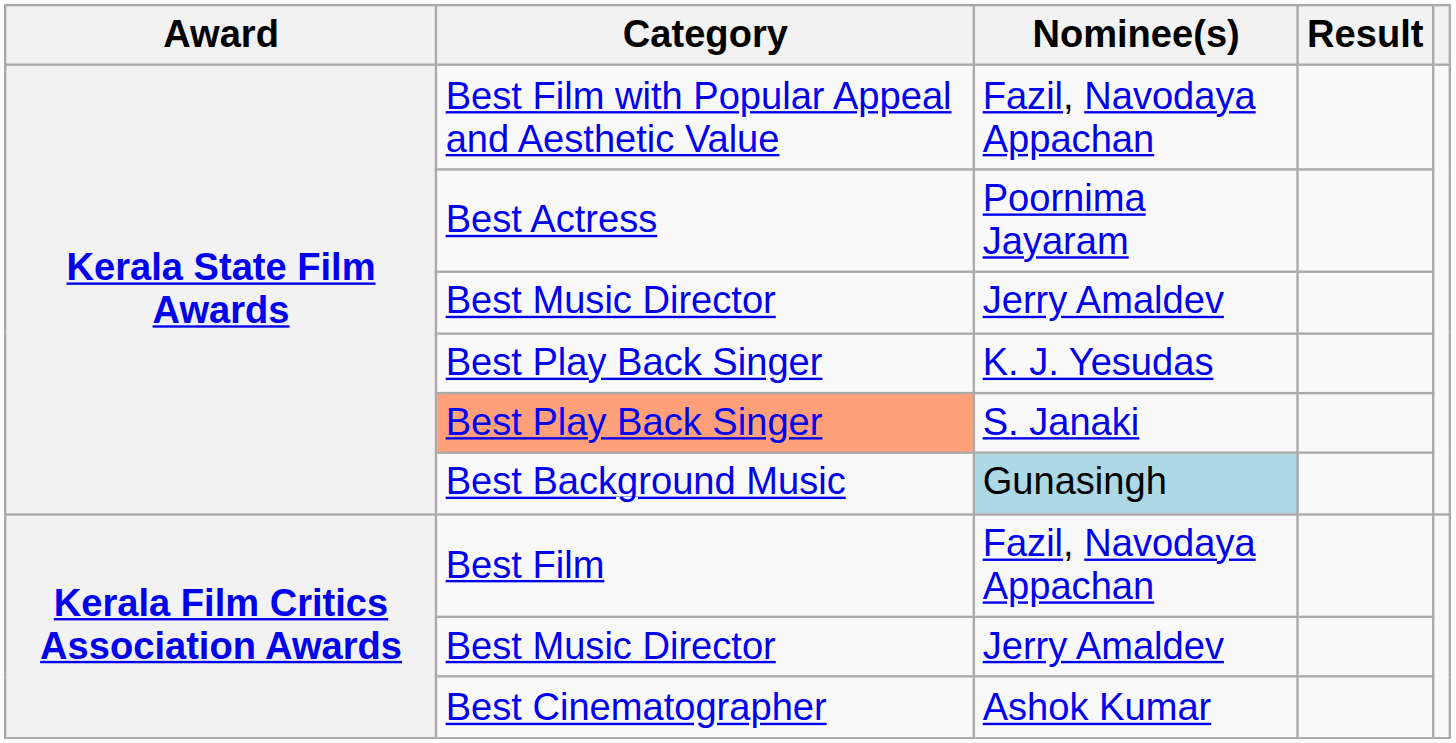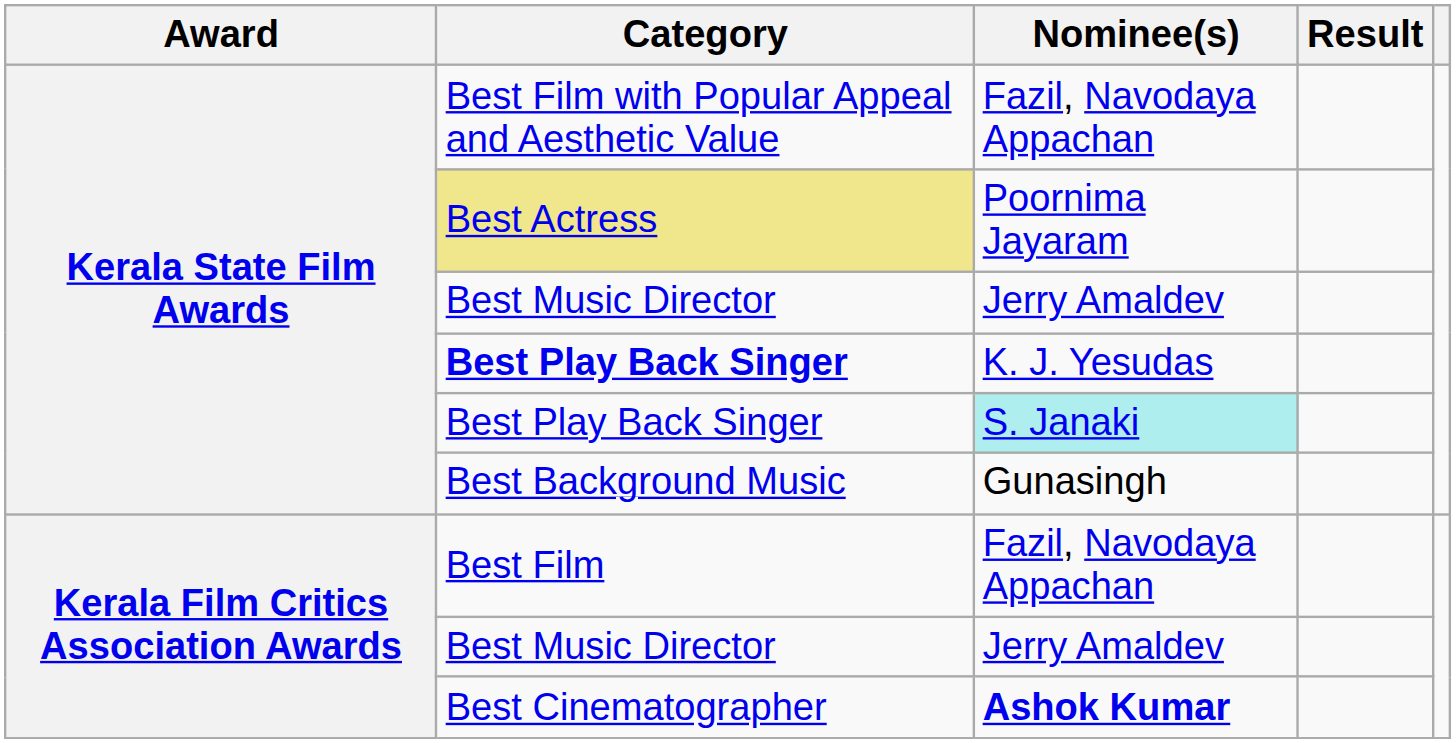(551, 219) no background -> (551, 219) khaki background
(634, 361) normal -> (647, 361) bold
(634, 422) lightsalmon background -> (634, 422) no background
(1061, 422) no background -> (1061, 422) paleturquoise background
(1075, 482) lightblue background -> (1075, 482) no background
(1097, 706) normal -> (1106, 706) bold
